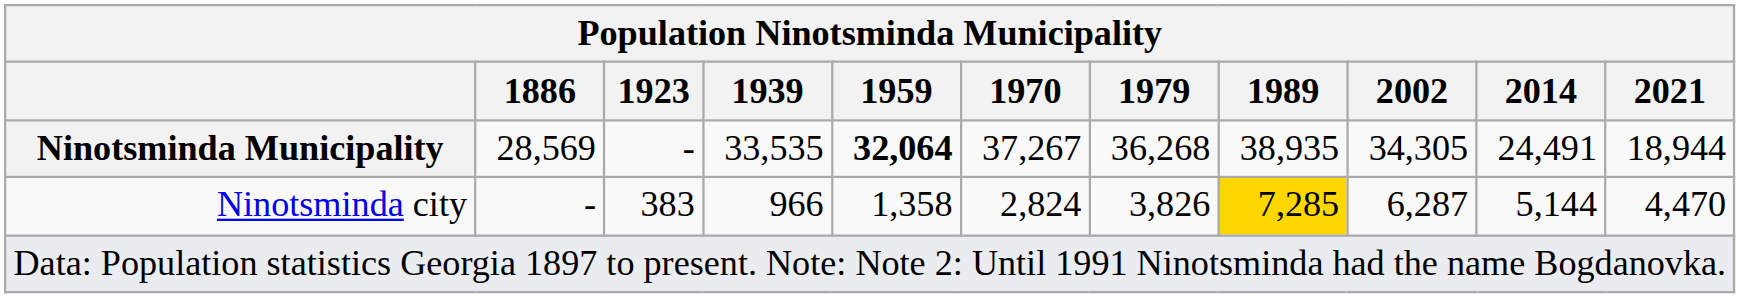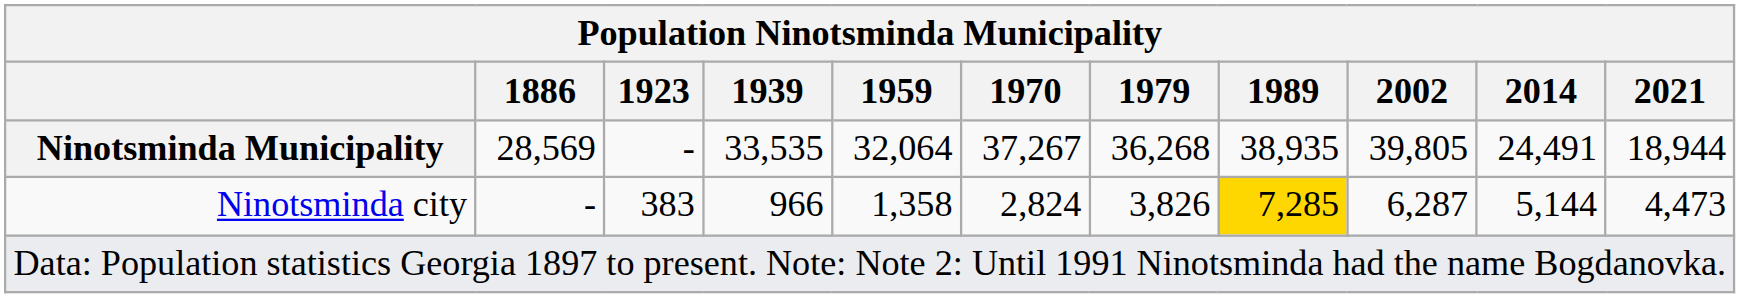(903, 147) bold -> (903, 147) normal
(1418, 147) 34,305 -> (1418, 147) 39,805
(1685, 205) 4,470 -> (1685, 205) 4,473
